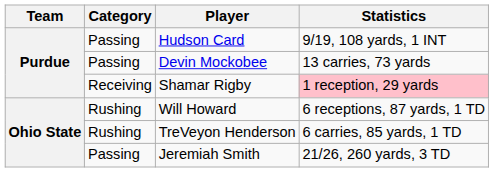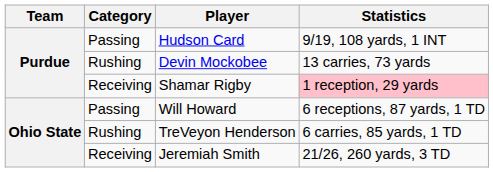(114, 62) Passing -> (115, 62) Rushing
(115, 108) Rushing -> (114, 108) Passing
(114, 155) Passing -> (120, 155) Receiving
